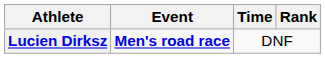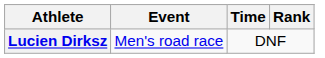(172, 41) bold -> (169, 41) normal
